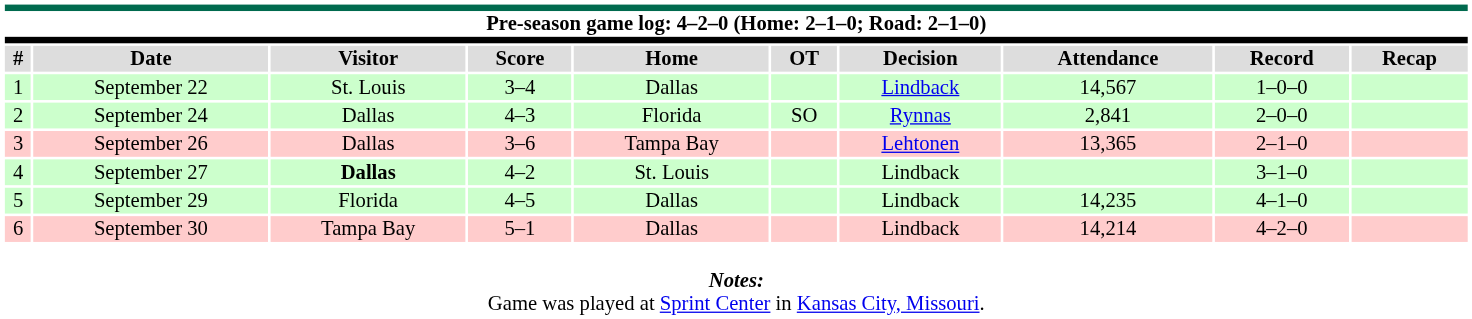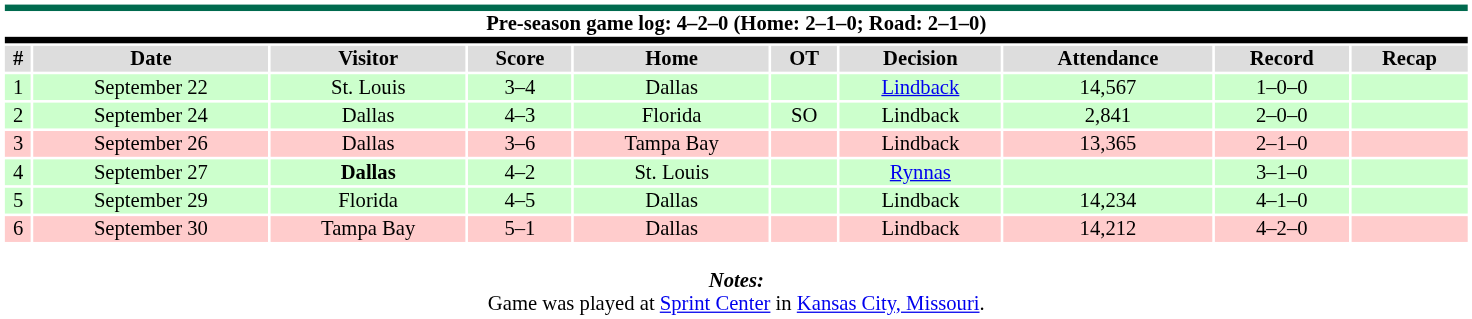(920, 115) Rynnas -> (920, 115) Lindback
(920, 143) Lehtonen -> (920, 143) Lindback
(920, 172) Lindback -> (920, 172) Rynnas
(1108, 200) 14,235 -> (1108, 200) 14,234
(1108, 228) 14,214 -> (1108, 228) 14,212
